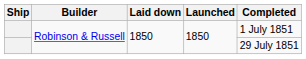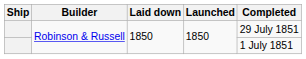(266, 29) 1 July 1851 -> (269, 29) 29 July 1851
(269, 45) 29 July 1851 -> (266, 45) 1 July 1851
